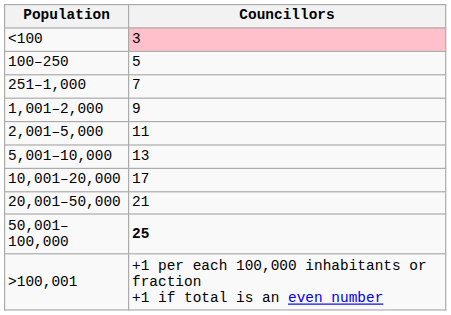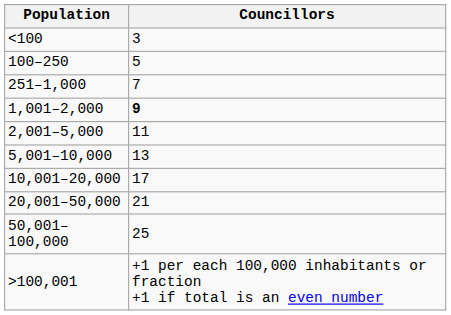(136, 40) pink background -> (136, 40) no background
(136, 110) normal -> (136, 110) bold
(141, 235) bold -> (141, 235) normal
